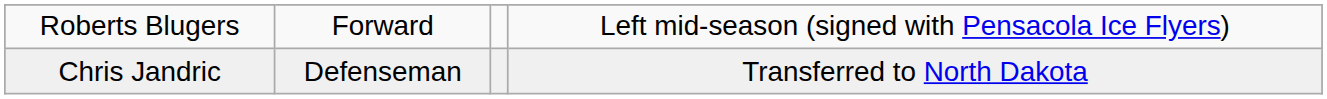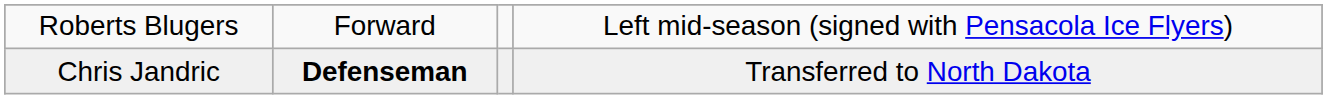(383, 70) normal -> (385, 70) bold
